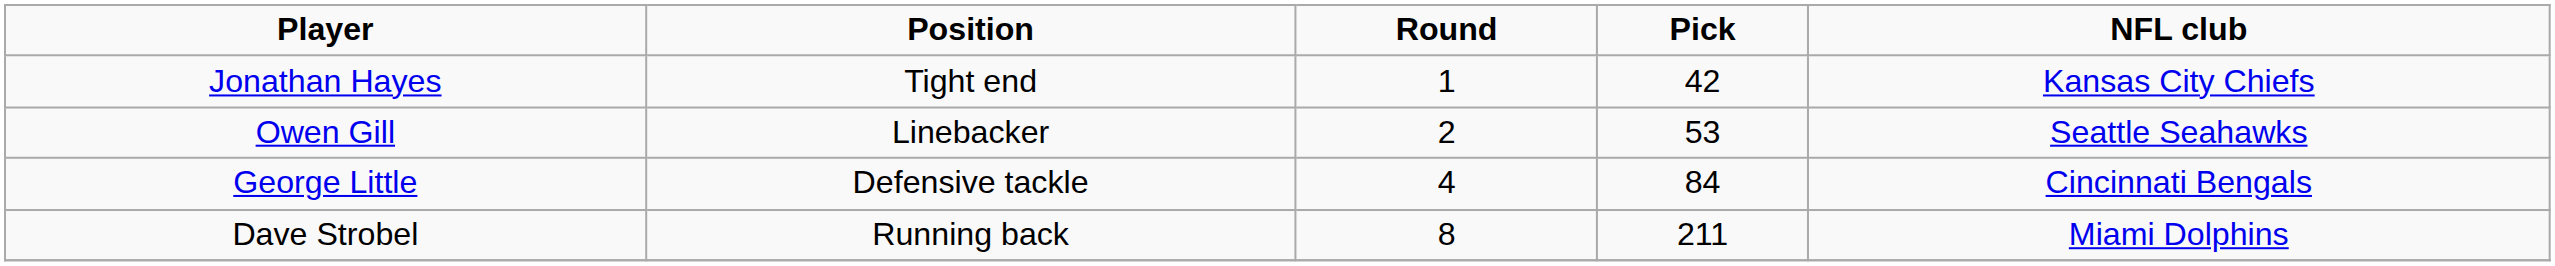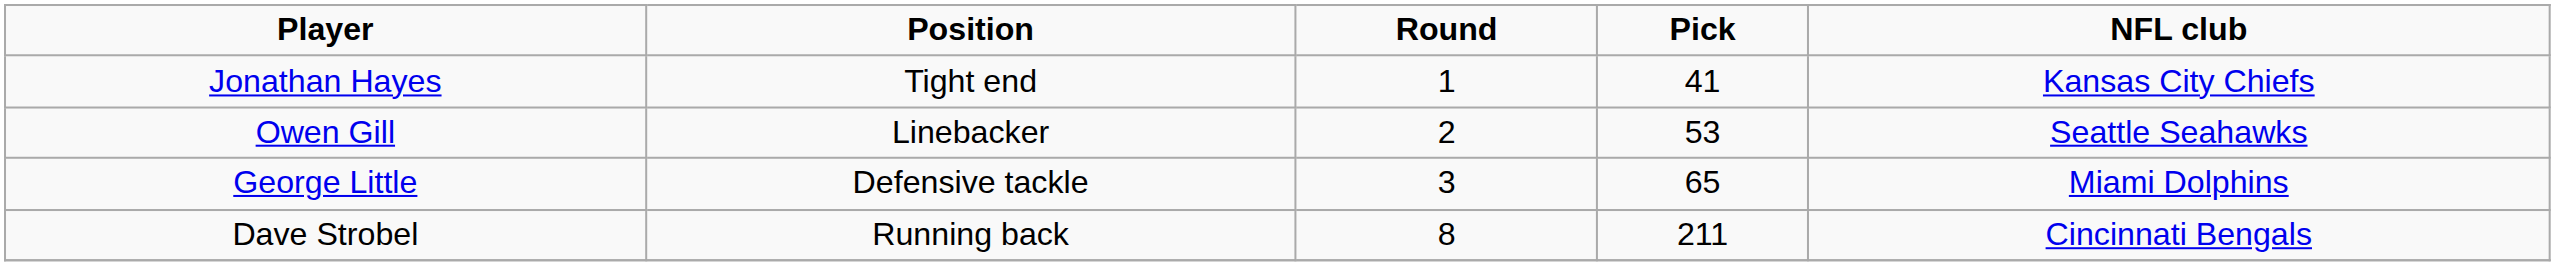(1703, 81) 42 -> (1703, 81) 41
(1447, 183) 4 -> (1447, 183) 3
(1703, 183) 84 -> (1703, 183) 65
(2179, 183) Cincinnati Bengals -> (2179, 183) Miami Dolphins
(2179, 234) Miami Dolphins -> (2179, 234) Cincinnati Bengals
